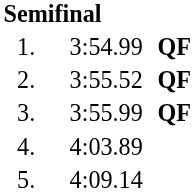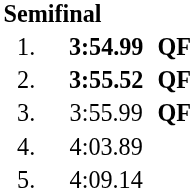(106, 47) normal -> (106, 47) bold
(106, 80) normal -> (106, 80) bold
